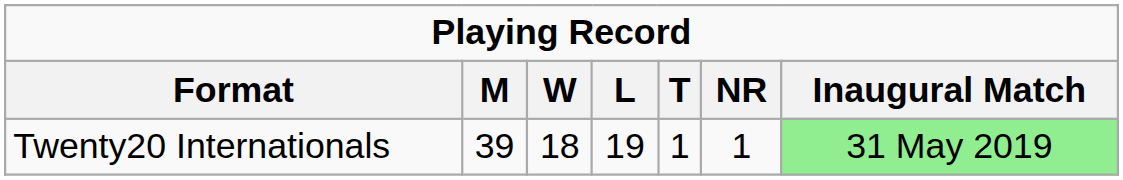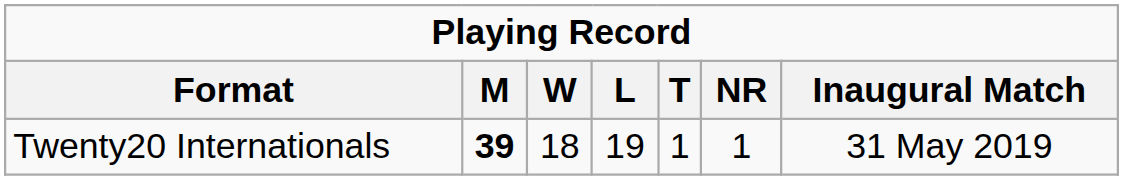(495, 145) normal -> (495, 145) bold
(949, 145) lightgreen background -> (949, 145) no background
